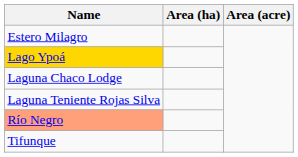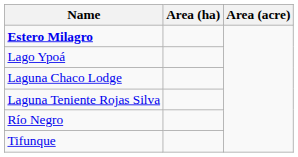(47, 36) normal -> (50, 36) bold
(36, 57) gold background -> (36, 57) no background
(35, 120) lightsalmon background -> (35, 120) no background
